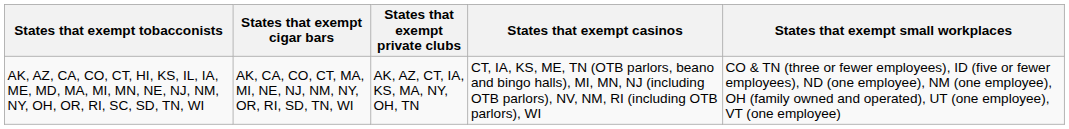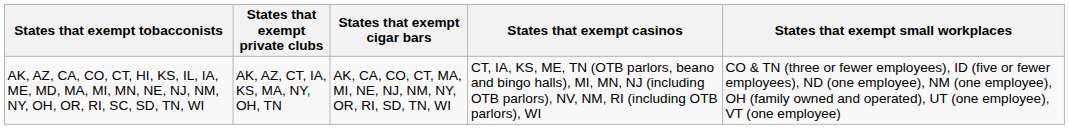columns swapped: (302, 30) <-> (419, 30)
